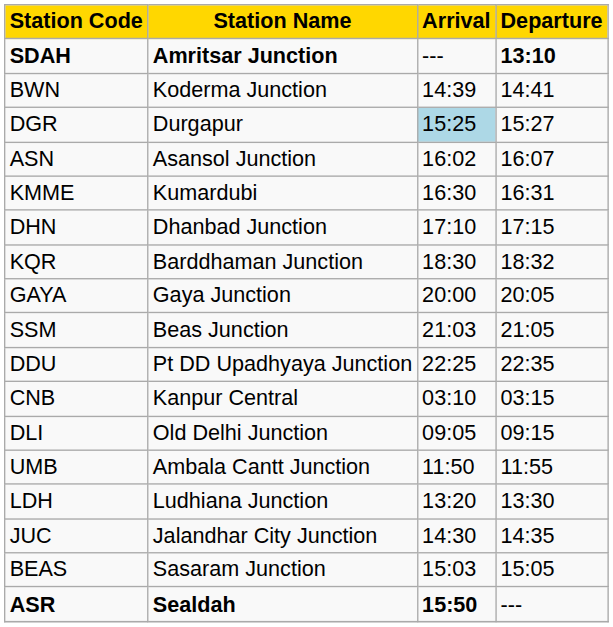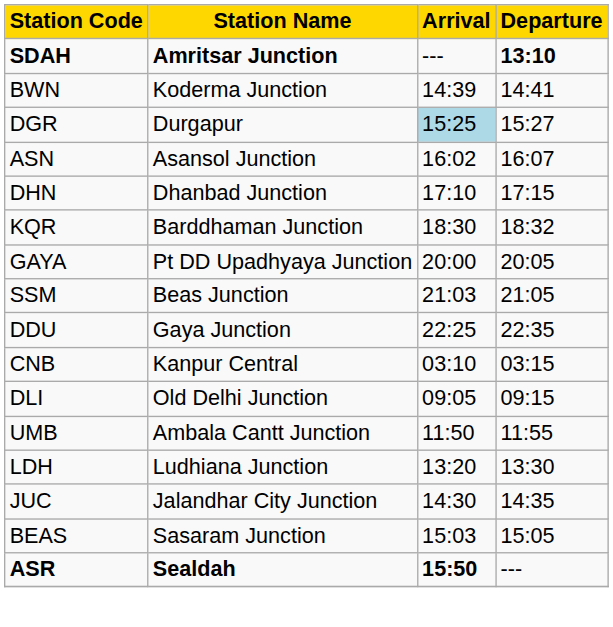- row: (42, 192)
(222, 295) Gaya Junction -> (282, 261) Pt DD Upadhyaya Junction
(282, 364) Pt DD Upadhyaya Junction -> (222, 329) Gaya Junction
